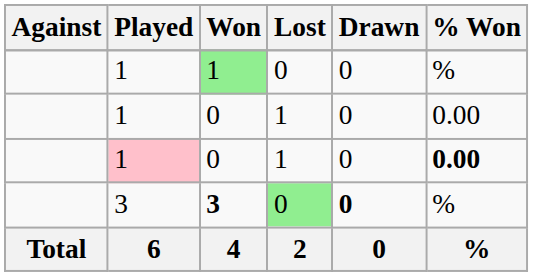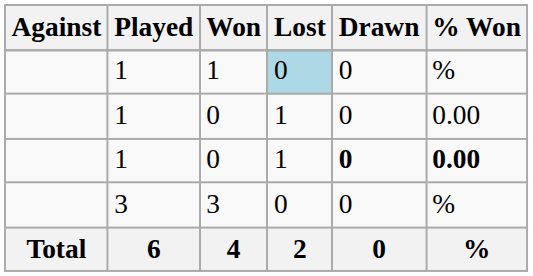(213, 71) lightgreen background -> (213, 71) no background
(281, 71) no background -> (281, 71) lightblue background
(121, 159) pink background -> (121, 159) no background
(346, 159) normal -> (346, 159) bold
(213, 204) bold -> (213, 204) normal
(281, 204) lightgreen background -> (281, 204) no background
(346, 204) bold -> (346, 204) normal
